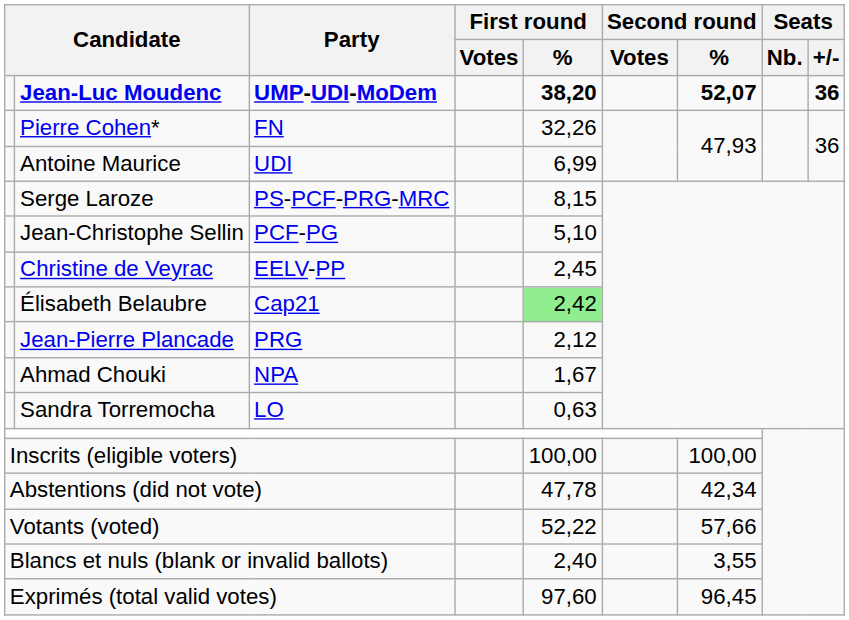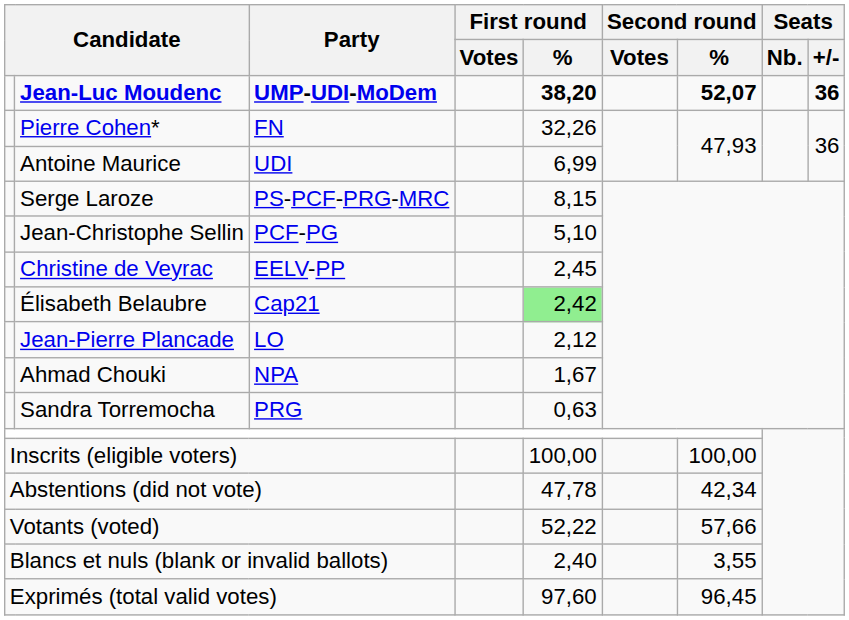(278, 339) PRG -> (269, 339) LO
(269, 410) LO -> (278, 410) PRG
